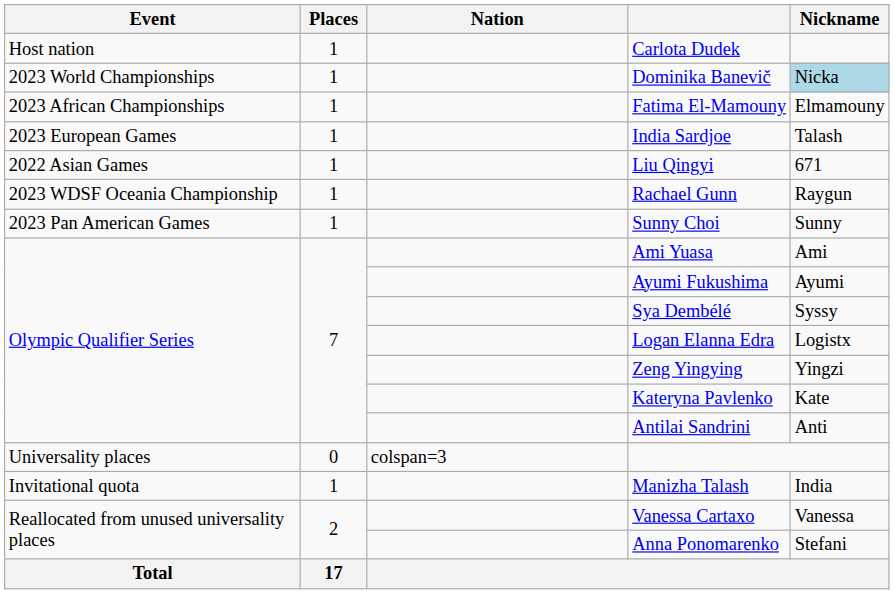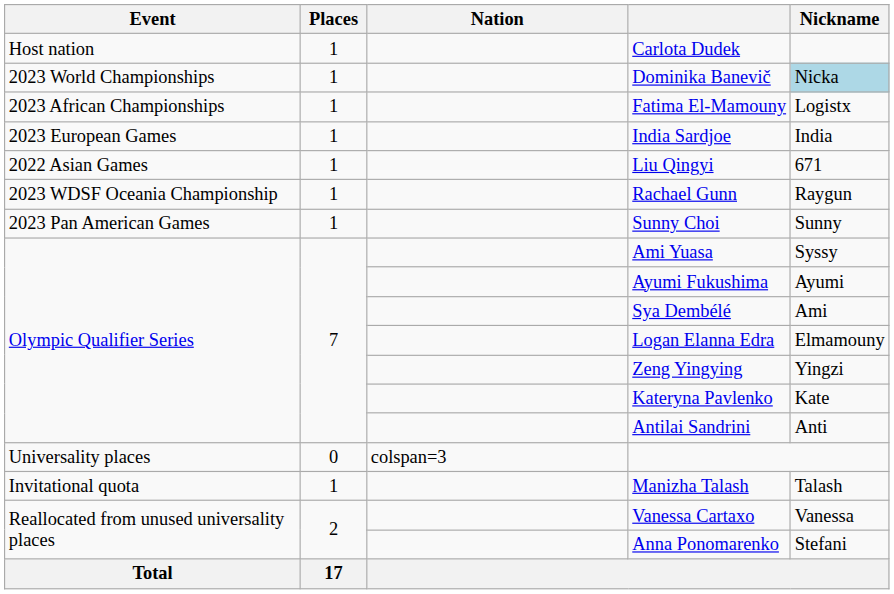(840, 106) Elmamouny -> (823, 106) Logistx
(819, 135) Talash -> (814, 135) India
(811, 252) Ami -> (816, 252) Syssy
(816, 310) Syssy -> (811, 310) Ami
(823, 340) Logistx -> (840, 340) Elmamouny
(814, 485) India -> (819, 485) Talash
